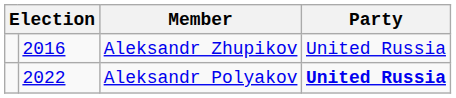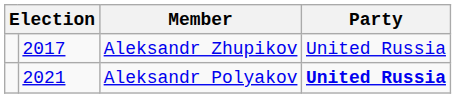(44, 49) 2016 -> (44, 49) 2017
(44, 78) 2022 -> (44, 78) 2021
